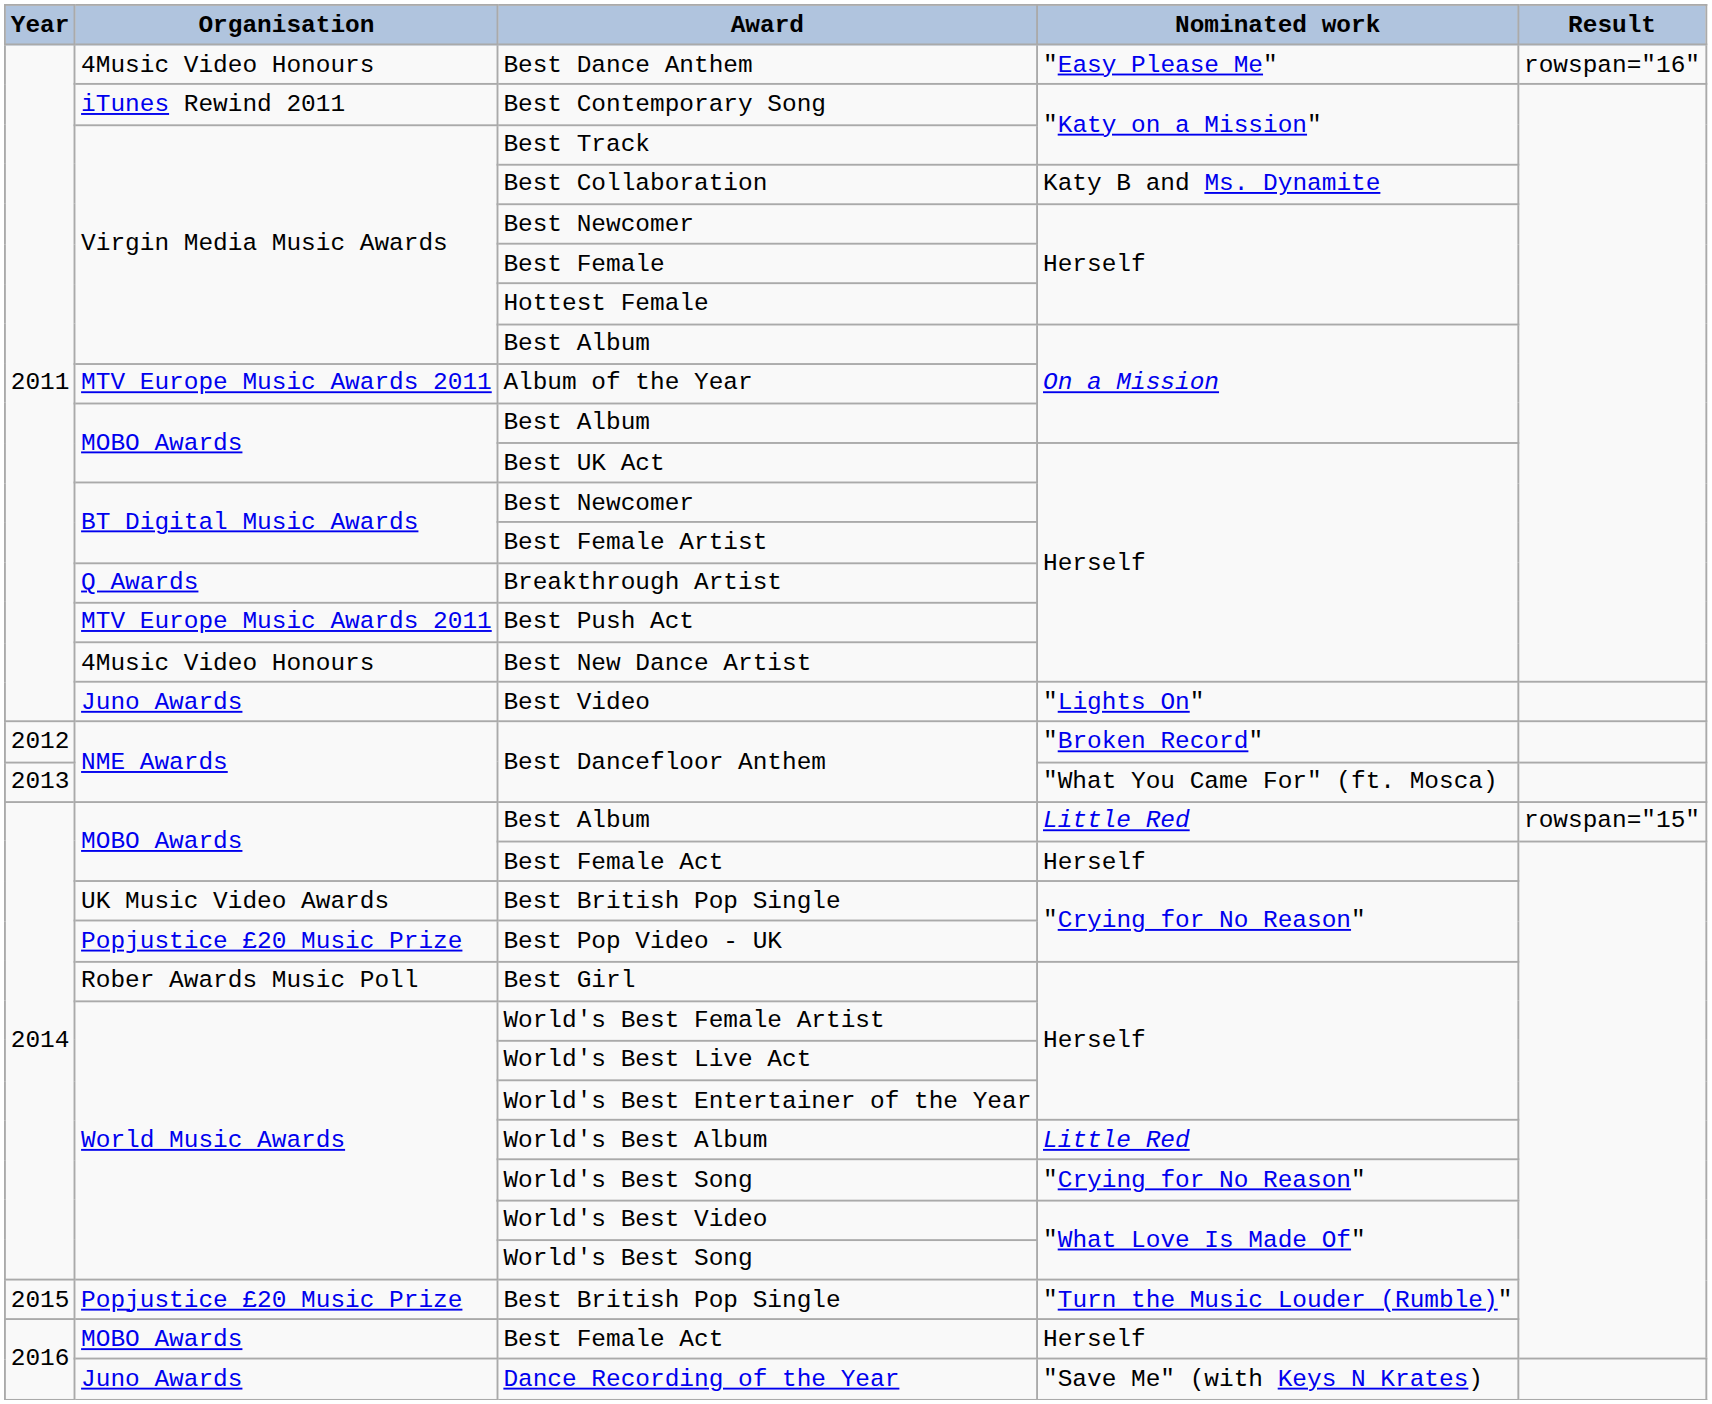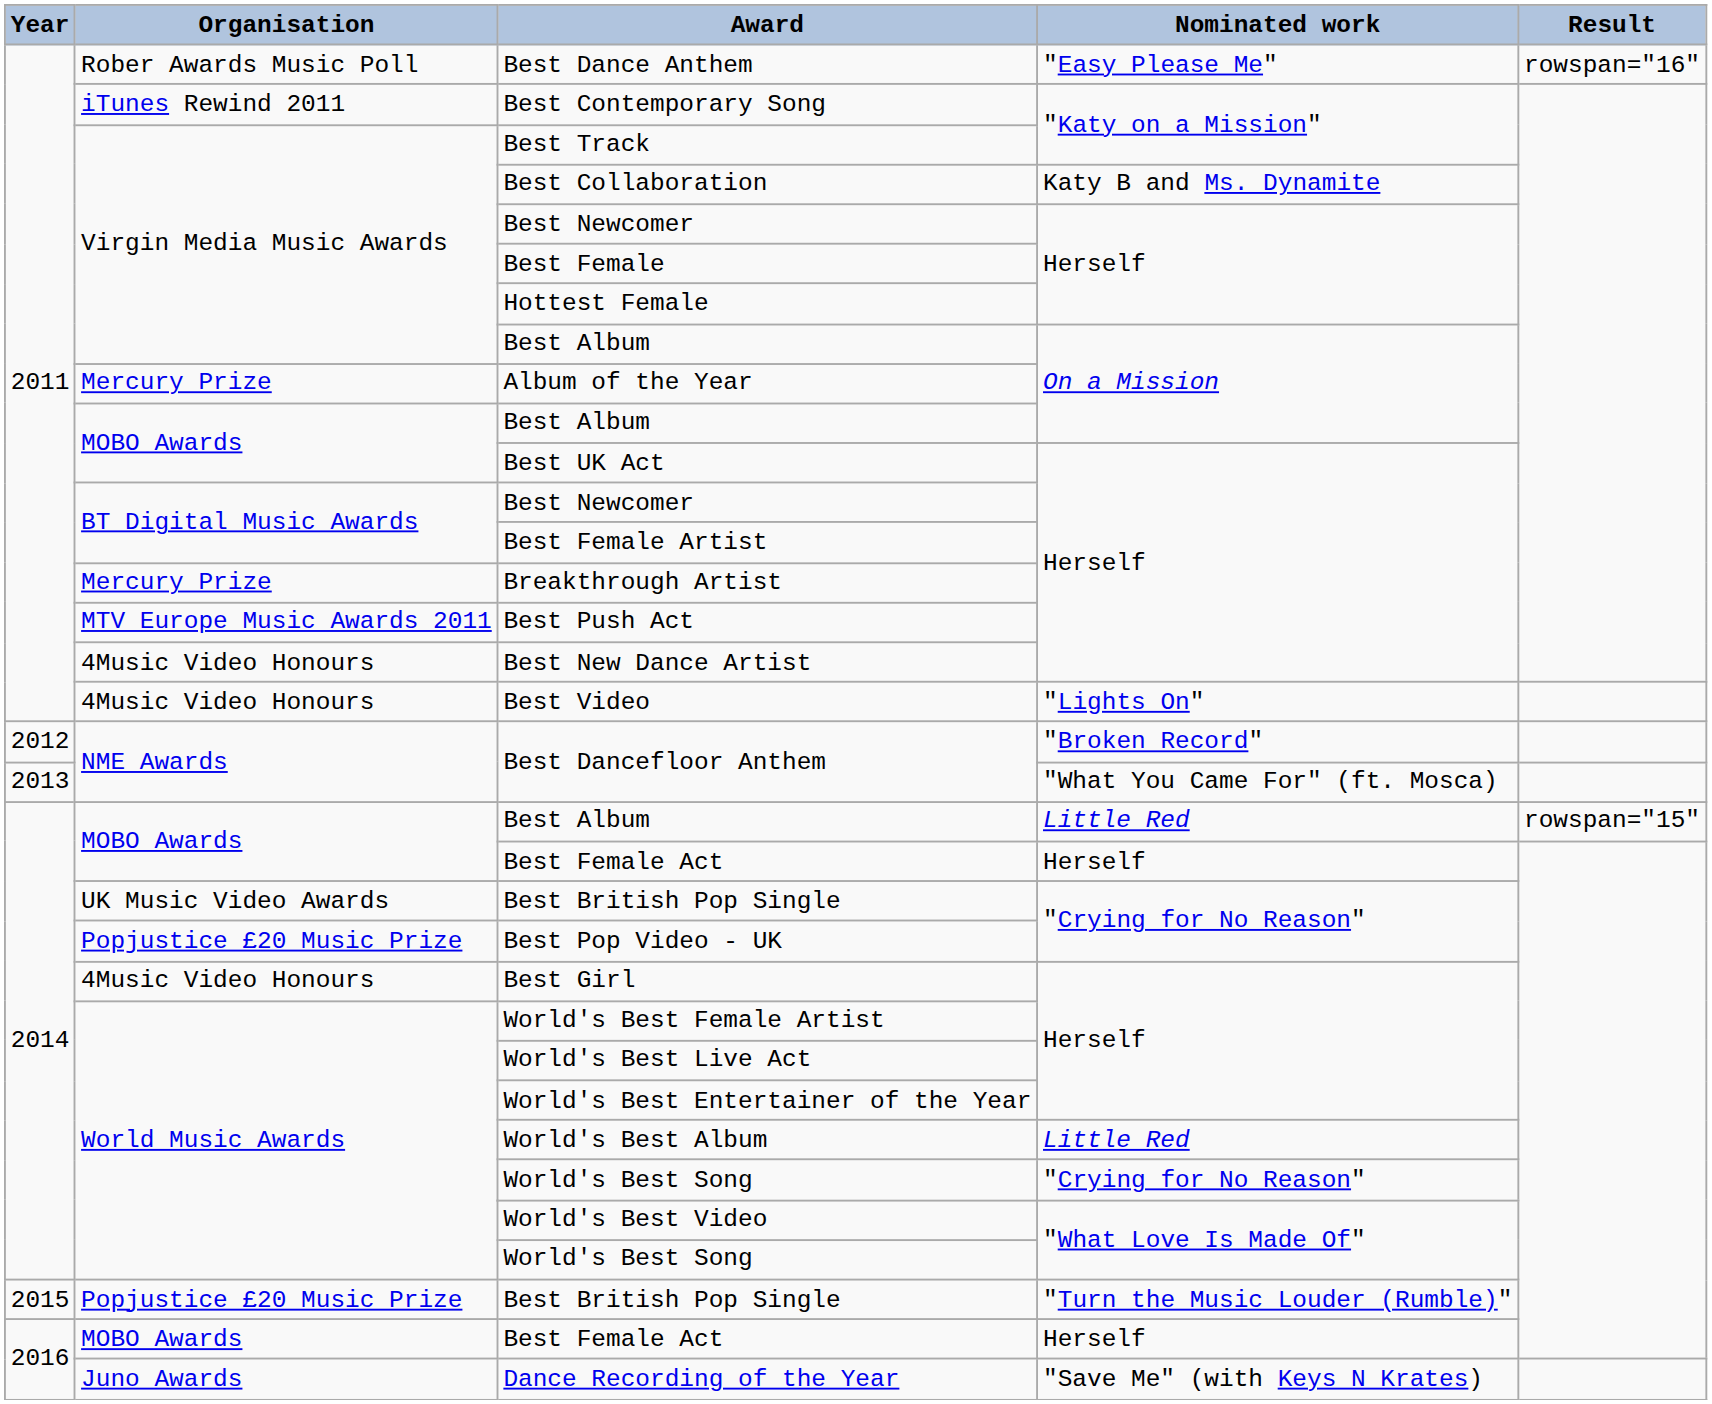(228, 65) 4Music Video Honours -> (250, 65) Rober Awards Music Poll
(286, 383) MTV Europe Music Awards 2011 -> (176, 383) Mercury Prize
(140, 583) Q Awards -> (176, 583) Mercury Prize
(162, 702) Juno Awards -> (228, 702) 4Music Video Honours
(250, 981) Rober Awards Music Poll -> (228, 981) 4Music Video Honours
